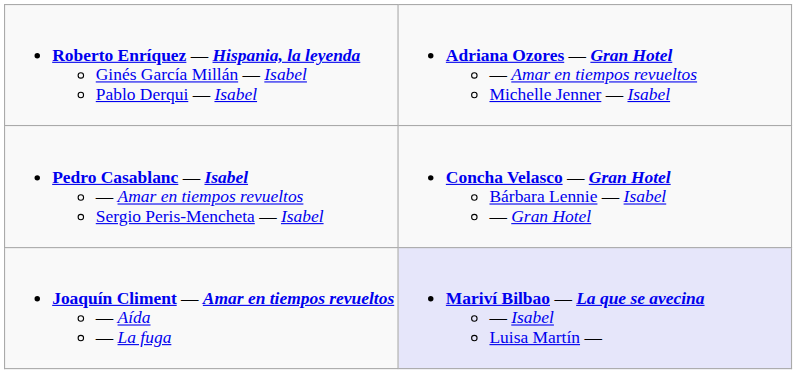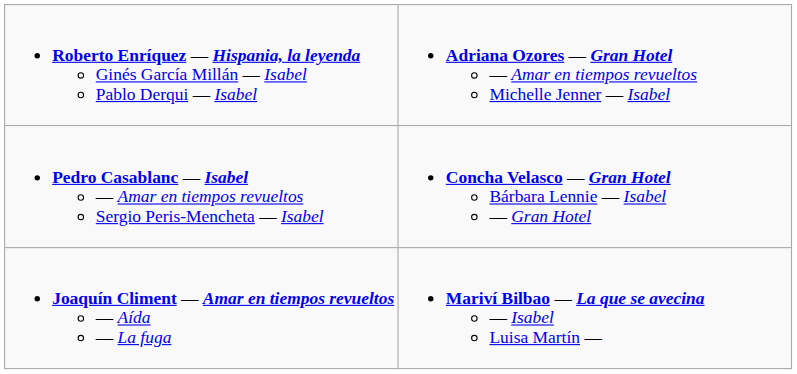(595, 318) lavender background -> (595, 318) no background
